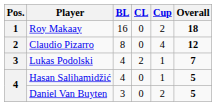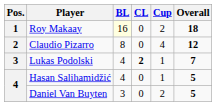(122, 28) no background -> (122, 28) lightyellow background
(141, 61) normal -> (141, 61) bold
